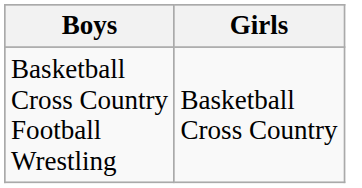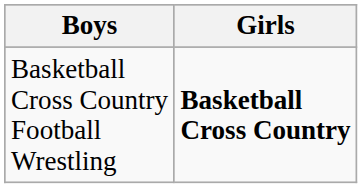(259, 114) normal -> (266, 114) bold
